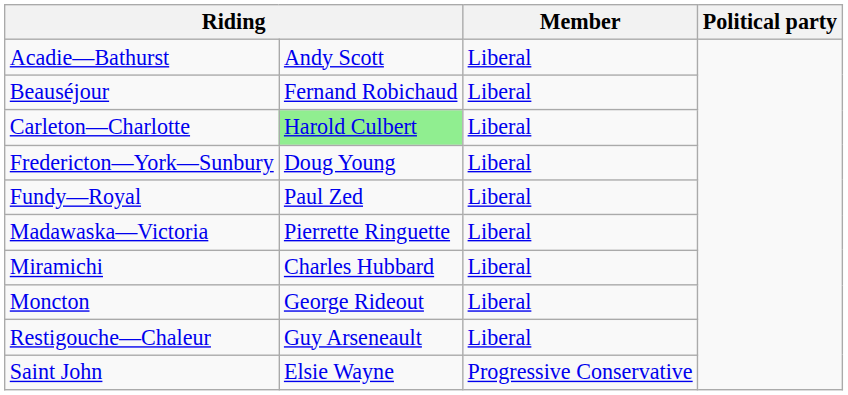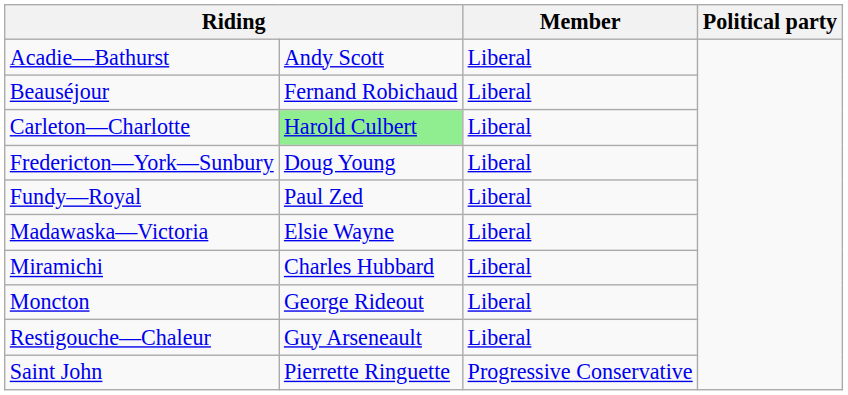(367, 232) Pierrette Ringuette -> (339, 232) Elsie Wayne
(339, 372) Elsie Wayne -> (367, 372) Pierrette Ringuette
